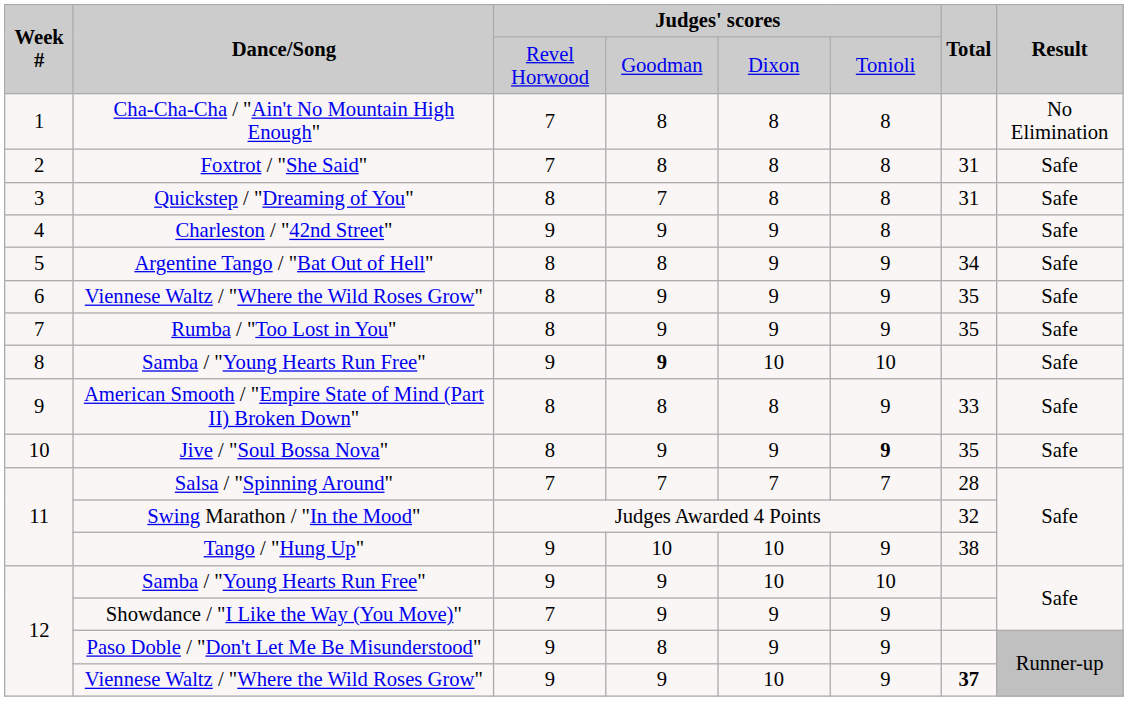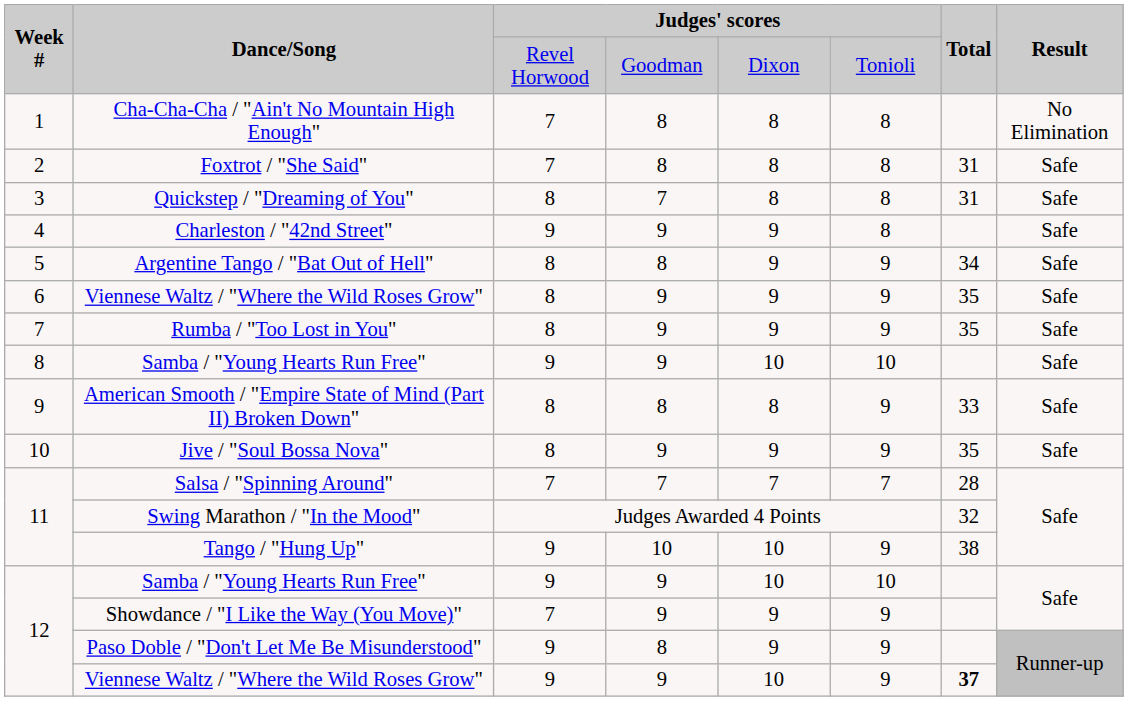(662, 361) bold -> (662, 361) normal
(886, 450) bold -> (886, 450) normal
